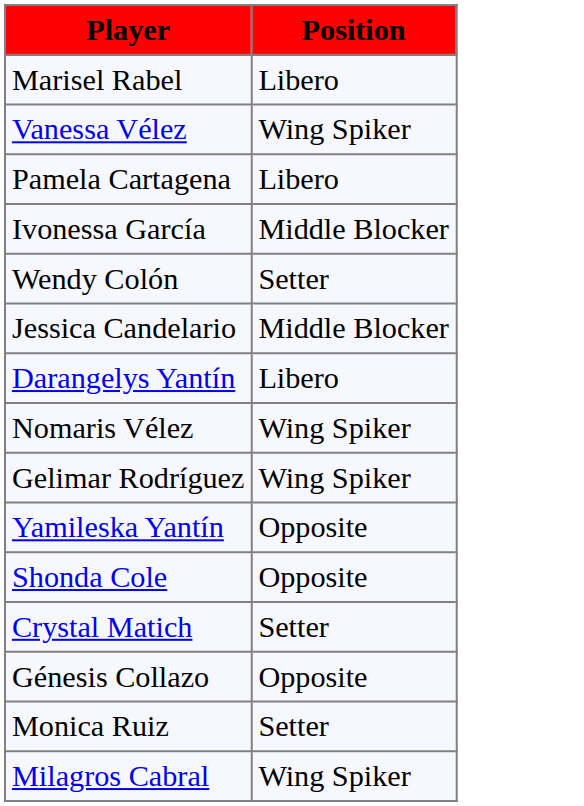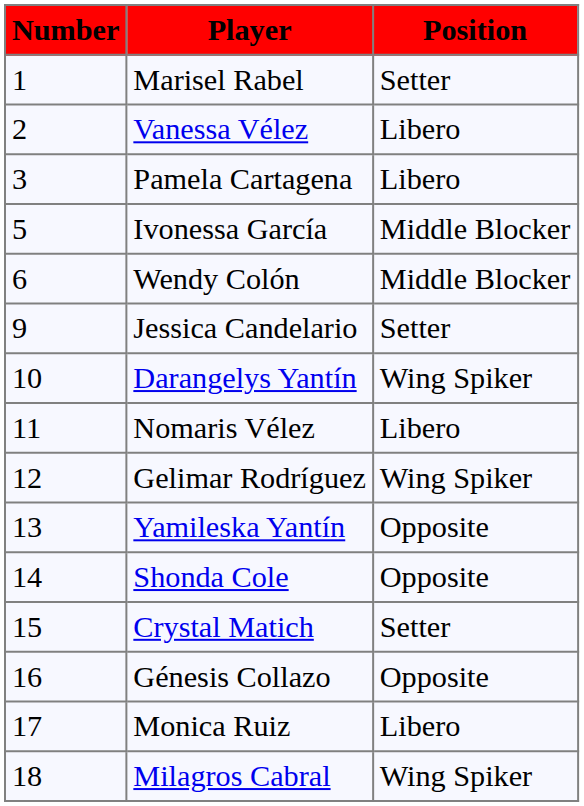+ column: (66, 29)
(299, 79) Libero -> (415, 79) Setter
(335, 128) Wing Spiker -> (420, 128) Libero
(294, 278) Setter -> (475, 278) Middle Blocker
(354, 327) Middle Blocker -> (415, 327) Setter
(299, 377) Libero -> (456, 377) Wing Spiker
(335, 427) Wing Spiker -> (420, 427) Libero
(294, 725) Setter -> (420, 725) Libero
